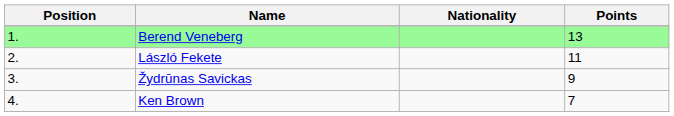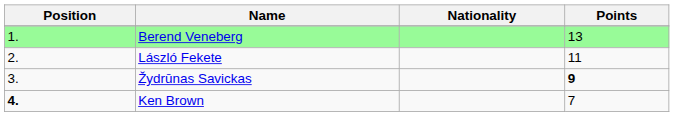(571, 79) normal -> (571, 79) bold
(13, 100) normal -> (13, 100) bold
